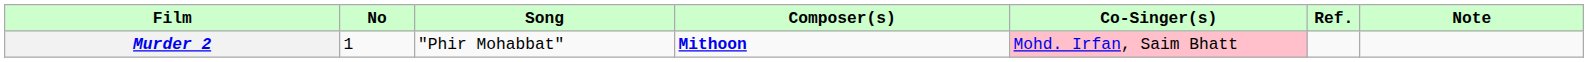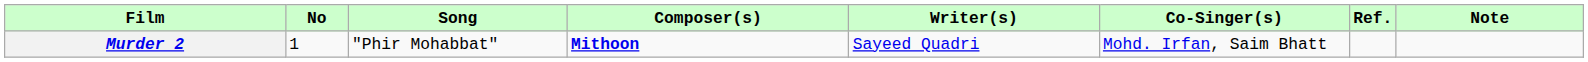+ column: (974, 18)
(1126, 44) pink background -> (1215, 44) no background
